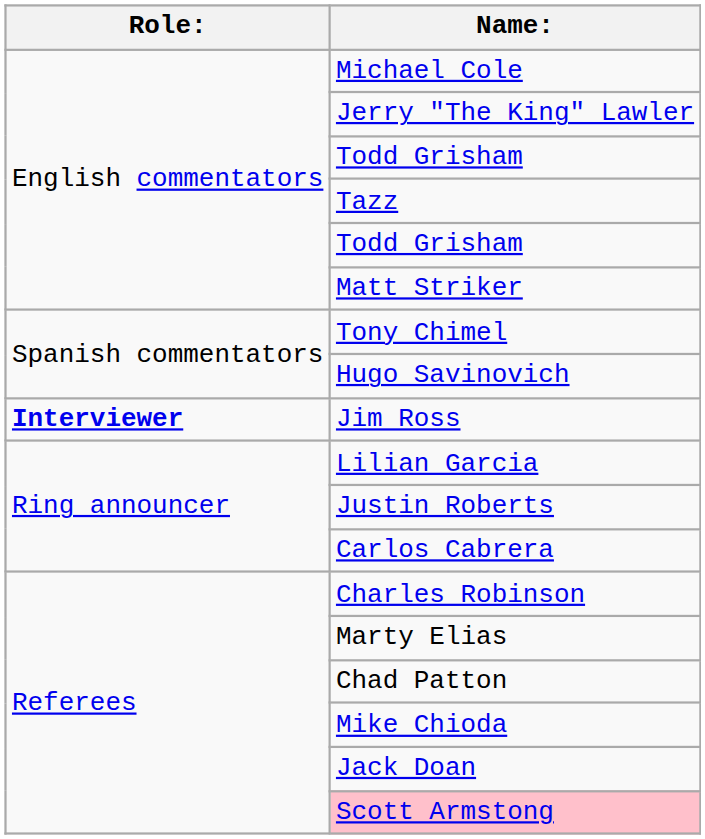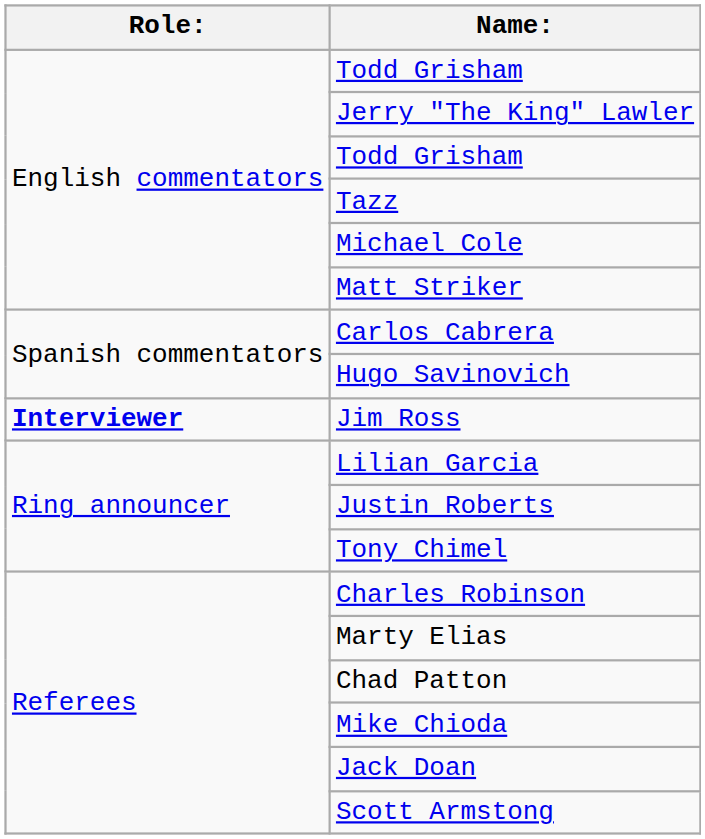(429, 71) Michael Cole -> (429, 71) Todd Grisham
(429, 245) Todd Grisham -> (429, 245) Michael Cole
(422, 332) Tony Chimel -> (445, 332) Carlos Cabrera
(445, 551) Carlos Cabrera -> (422, 551) Tony Chimel
(445, 812) pink background -> (445, 812) no background
